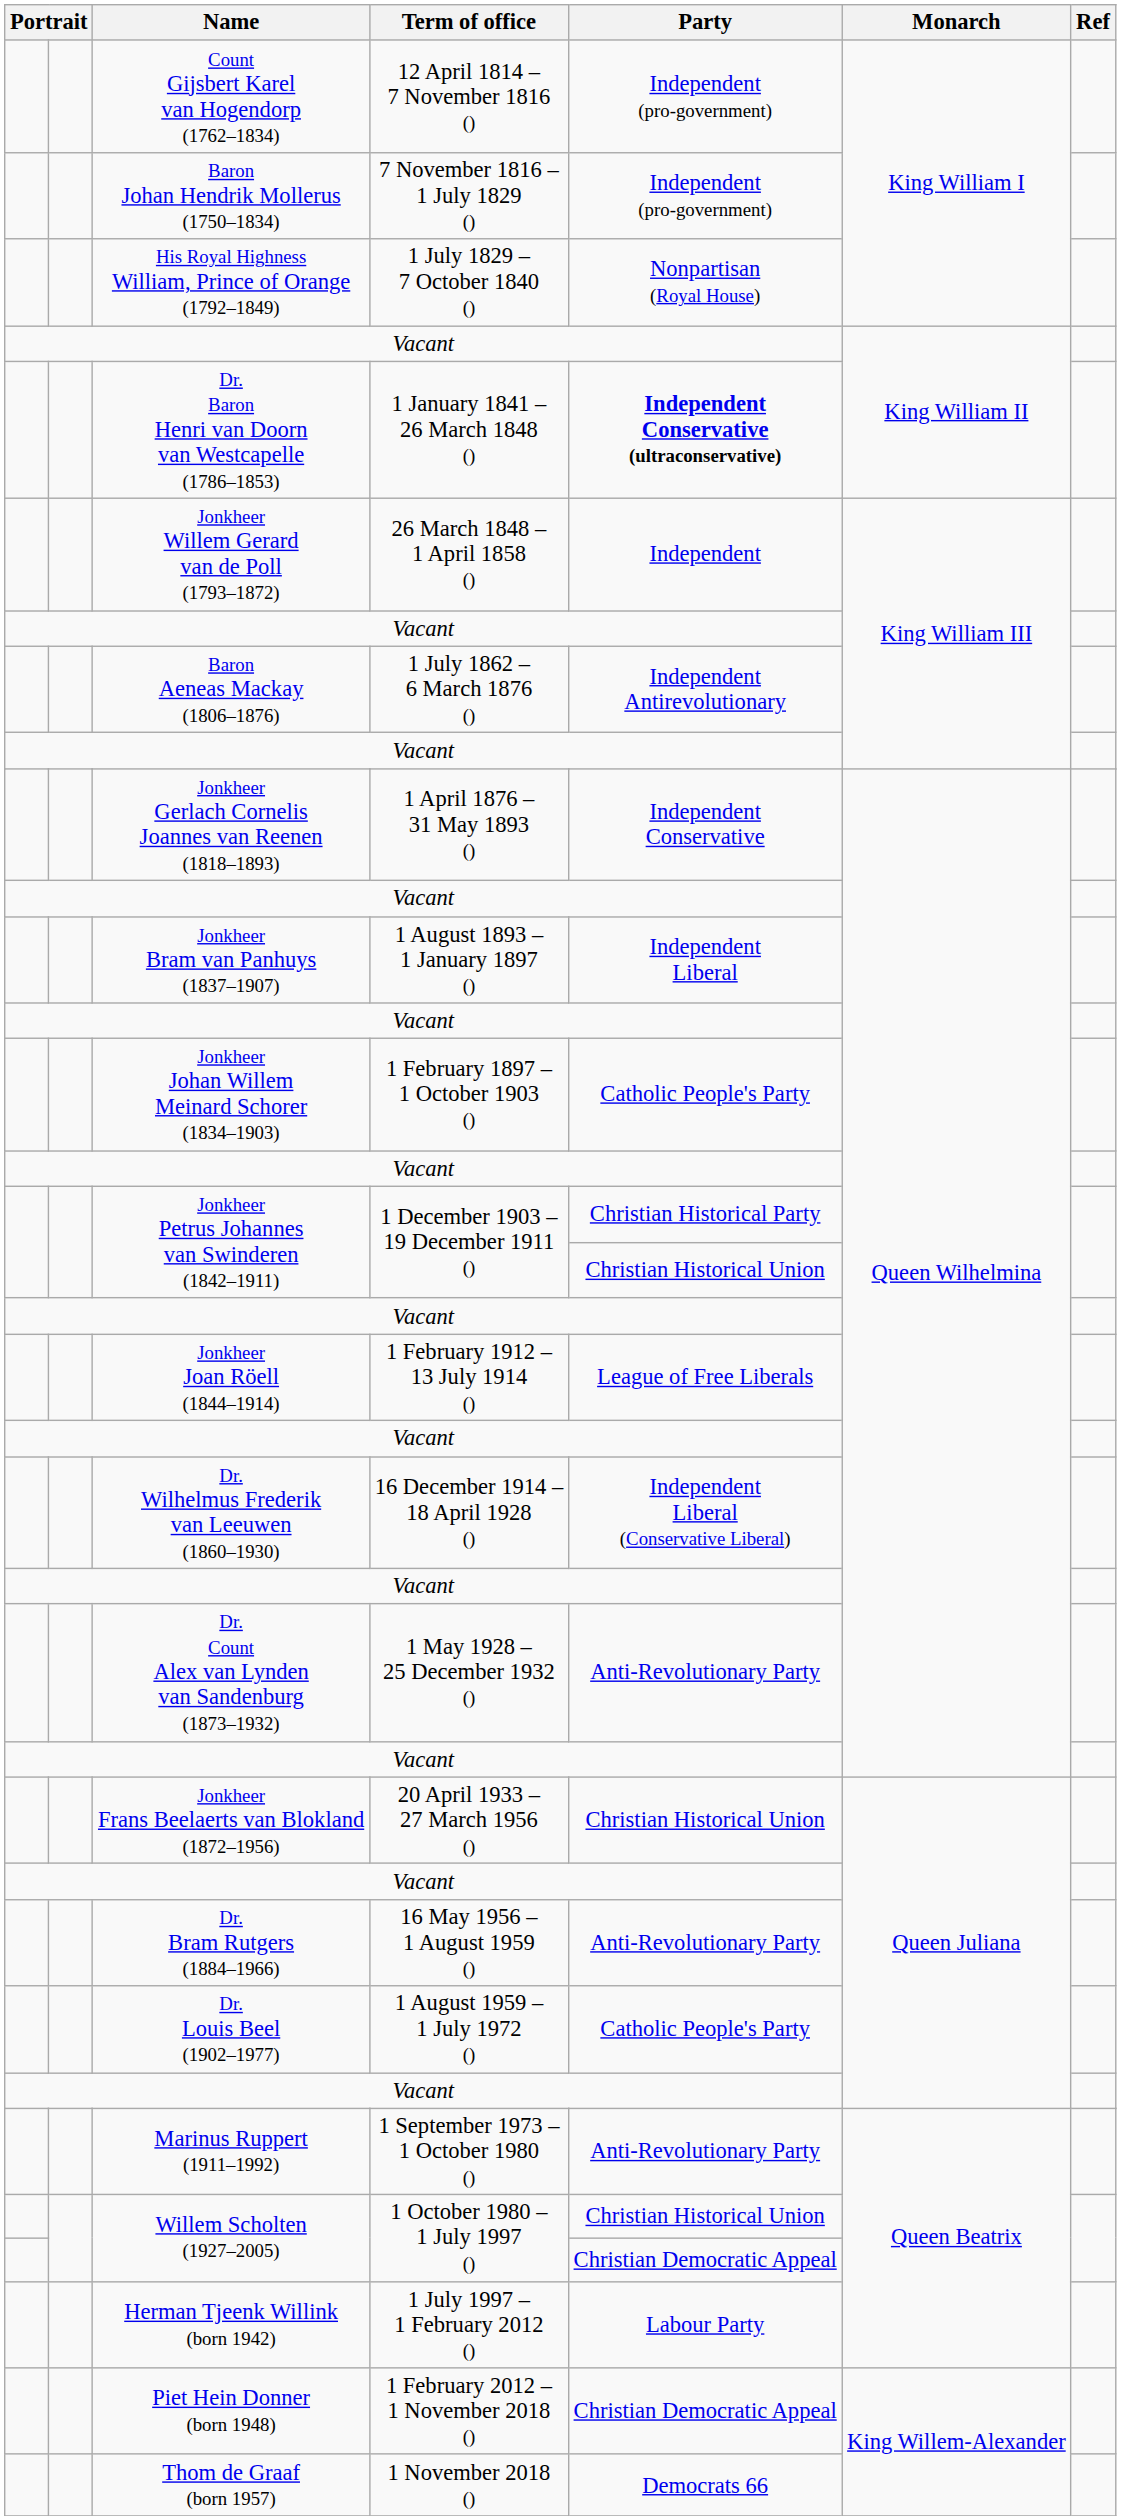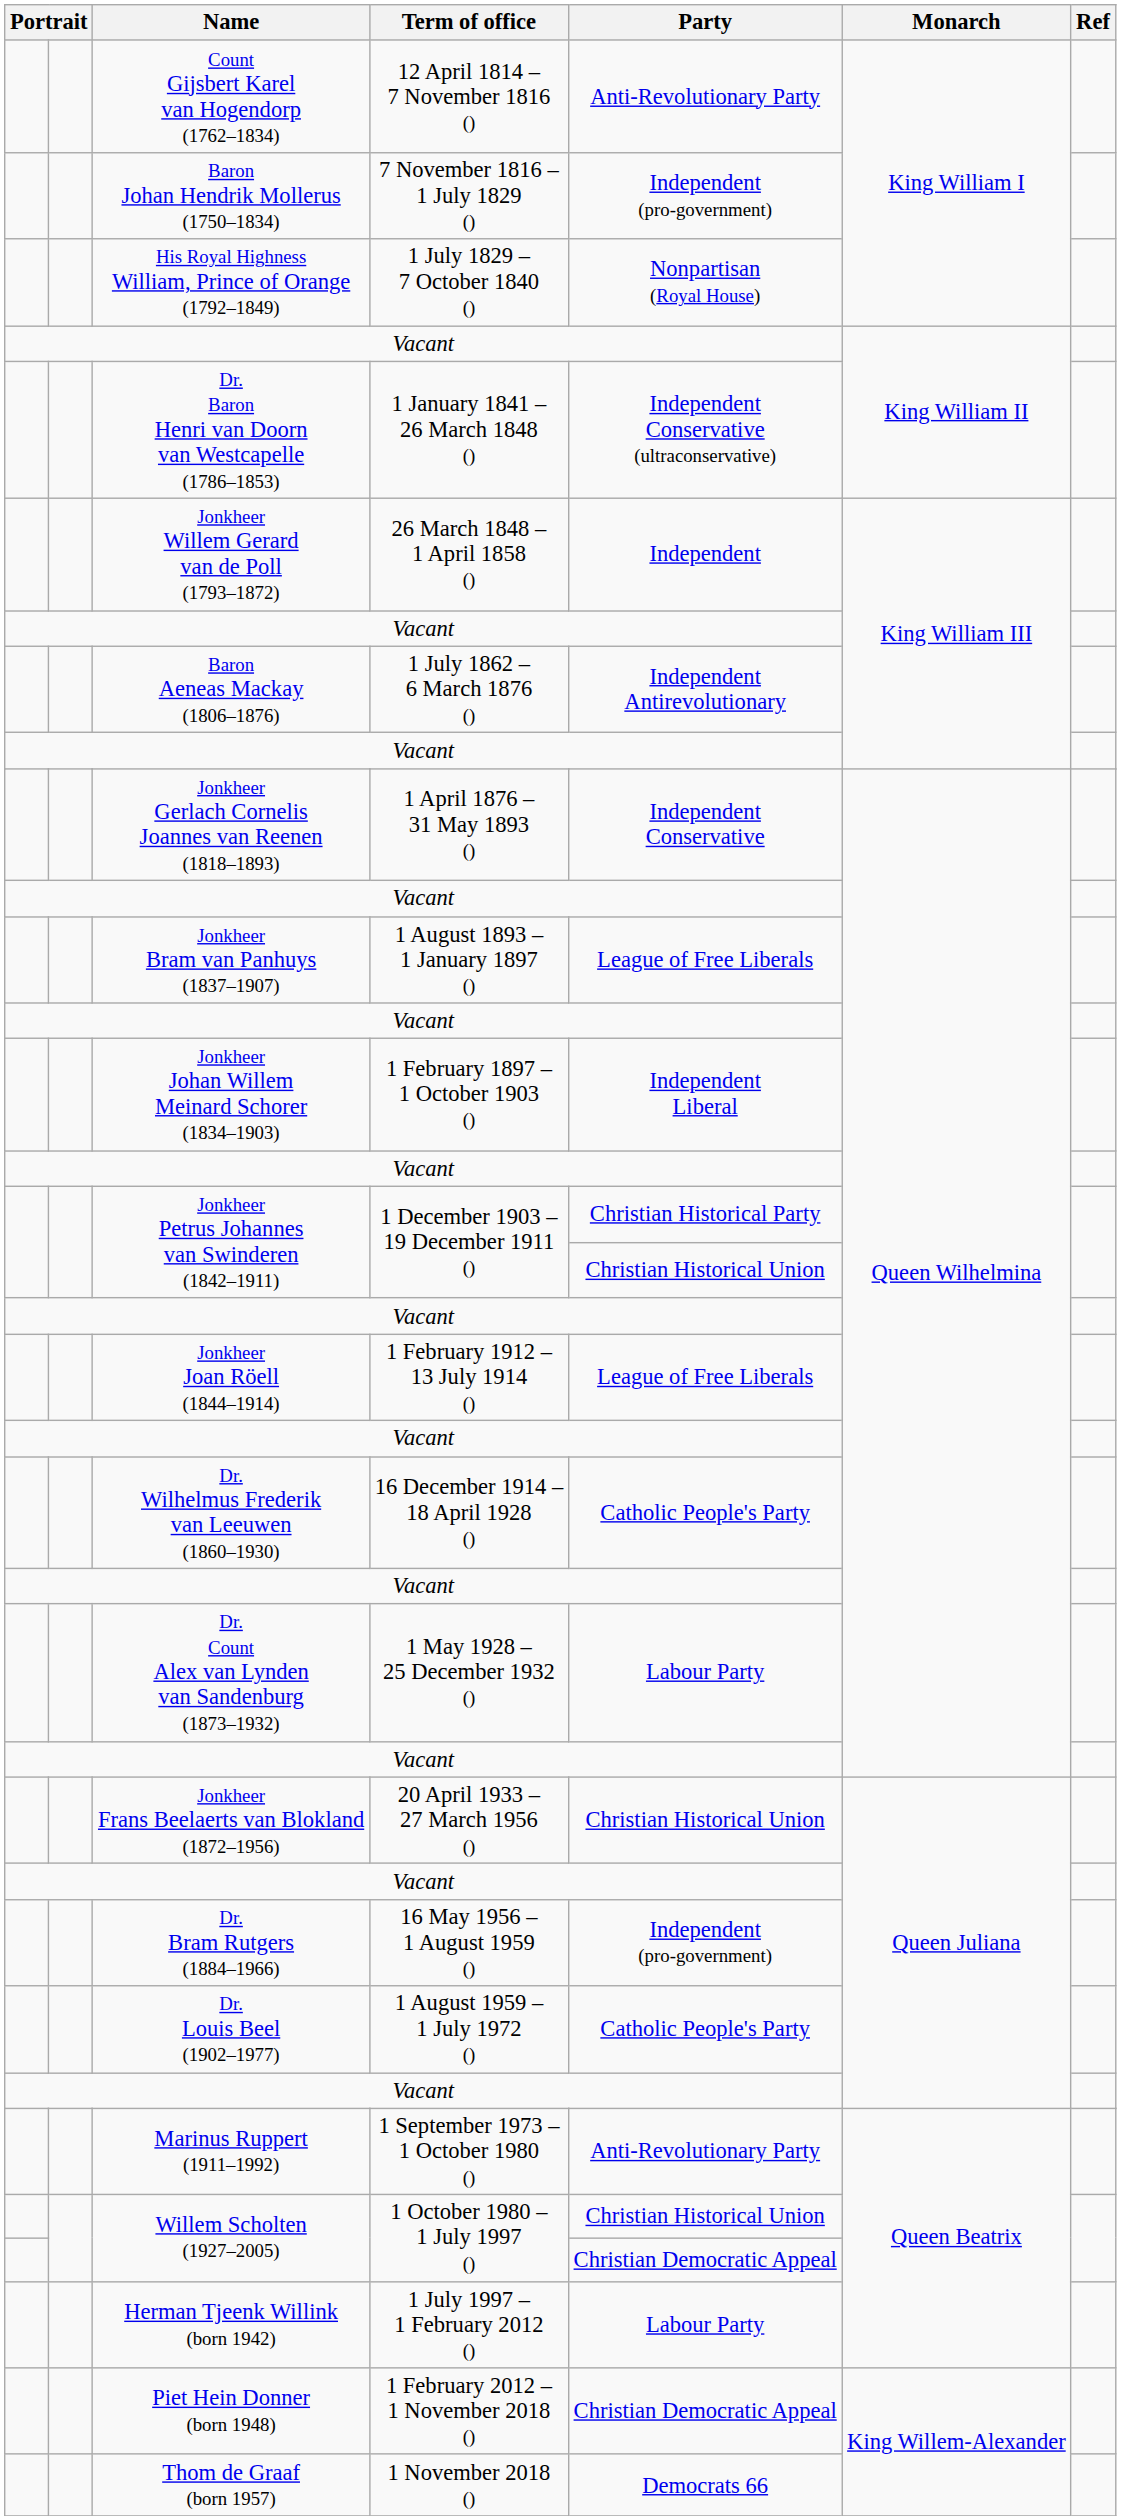(705, 96) Independent (pro-government) -> (705, 96) Anti-Revolutionary Party
(705, 429) bold -> (705, 429) normal
(705, 959) Independent Liberal -> (705, 959) League of Free Liberals
(705, 1094) Catholic People's Party -> (705, 1094) Independent Liberal
(705, 1512) Independent Liberal (Conservative Liberal) -> (705, 1512) Catholic People's Party
(705, 1672) Anti-Revolutionary Party -> (705, 1672) Labour Party
(705, 1942) Anti-Revolutionary Party -> (705, 1942) Independent (pro-government)
